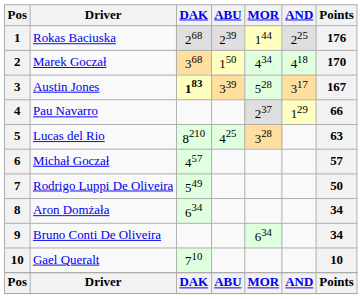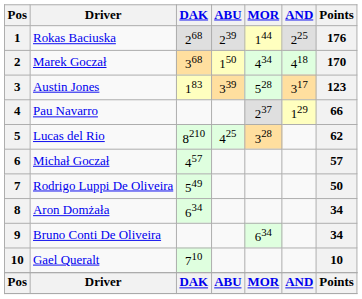(194, 87) bold -> (194, 87) normal
(337, 87) 167 -> (337, 87) 123
(337, 136) 63 -> (337, 136) 62
